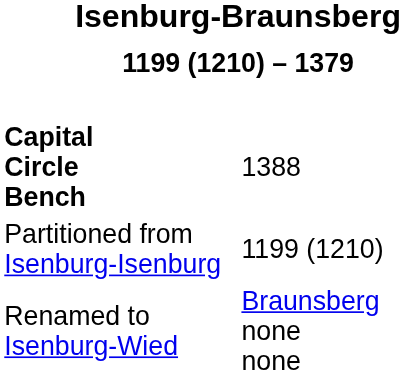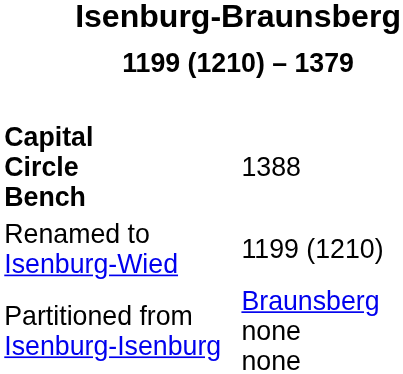(113, 249) Partitioned from Isenburg-Isenburg -> (91, 249) Renamed to Isenburg-Wied
(91, 331) Renamed to Isenburg-Wied -> (113, 331) Partitioned from Isenburg-Isenburg
